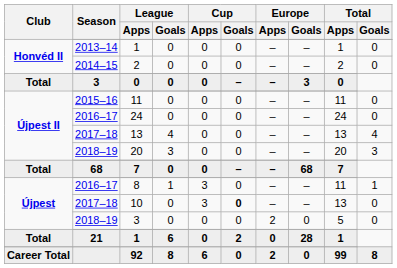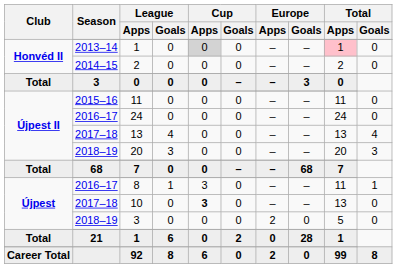(204, 48) no background -> (204, 48) lightgrey background
(341, 48) no background -> (341, 48) pink background
(204, 204) normal -> (204, 204) bold
(238, 204) bold -> (238, 204) normal
